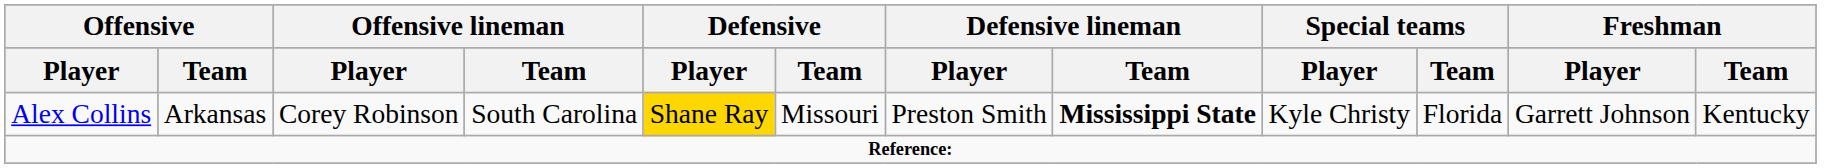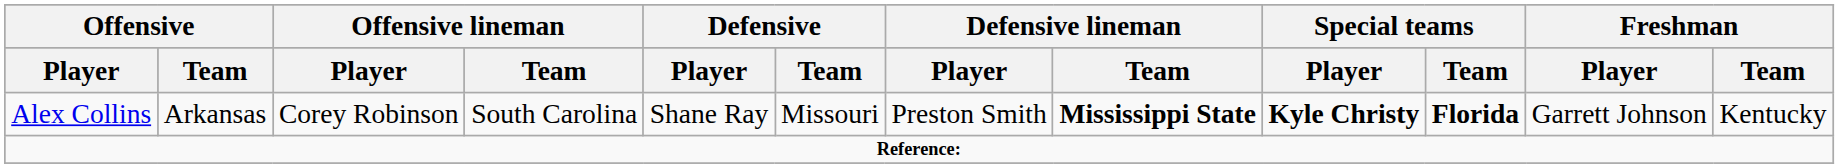(709, 113) gold background -> (709, 113) no background
(1339, 113) normal -> (1344, 113) bold
(1462, 113) normal -> (1475, 113) bold
